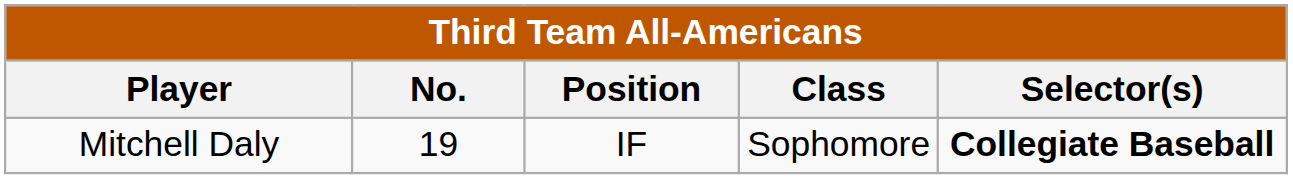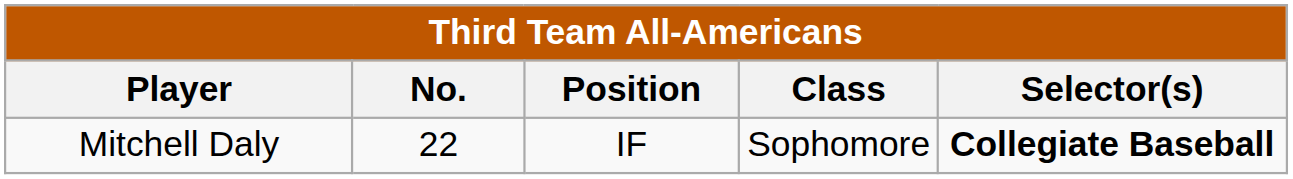(438, 144) 19 -> (438, 144) 22
